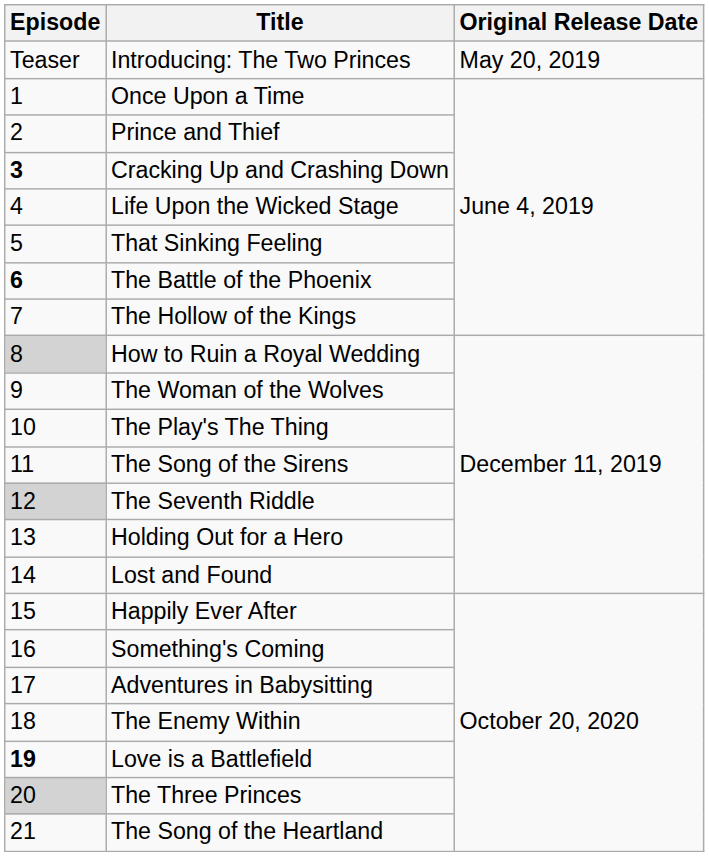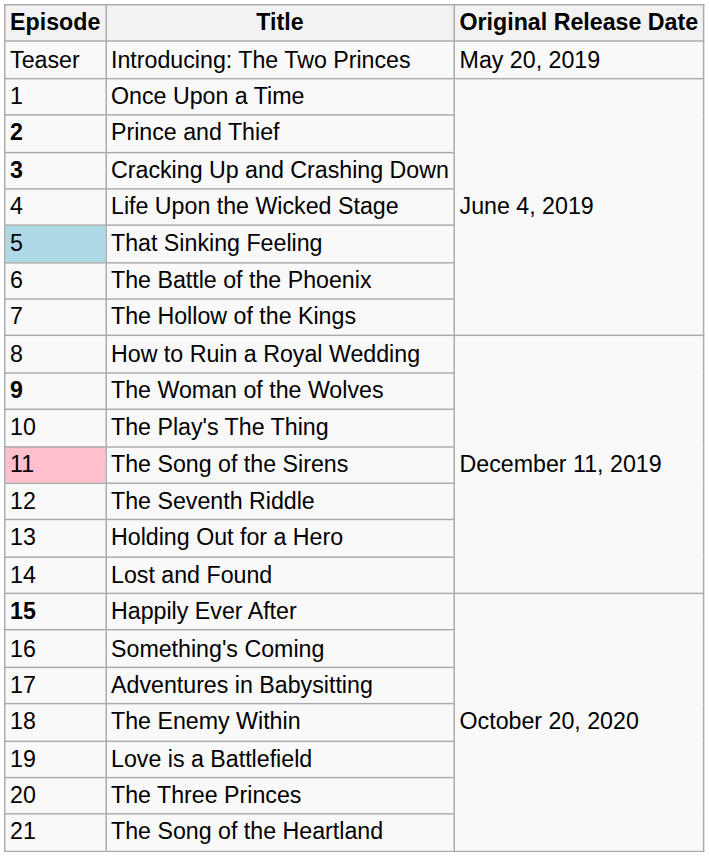(17, 133) normal -> (17, 133) bold
(17, 243) no background -> (17, 243) lightblue background
(17, 280) bold -> (17, 280) normal
(17, 354) lightgrey background -> (17, 354) no background
(17, 390) normal -> (17, 390) bold
(22, 464) no background -> (22, 464) pink background
(23, 501) lightgrey background -> (23, 501) no background
(23, 611) normal -> (23, 611) bold
(23, 758) bold -> (23, 758) normal
(23, 795) lightgrey background -> (23, 795) no background
